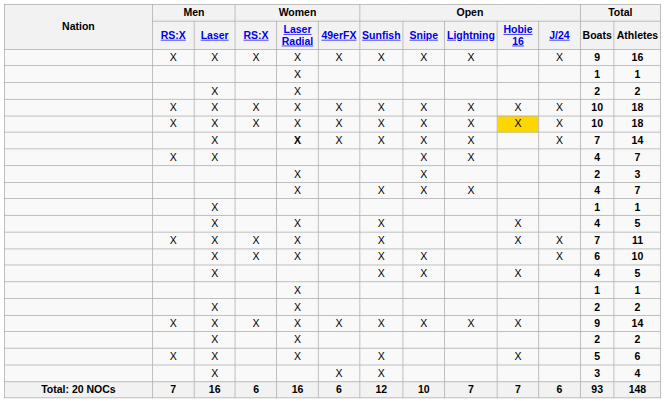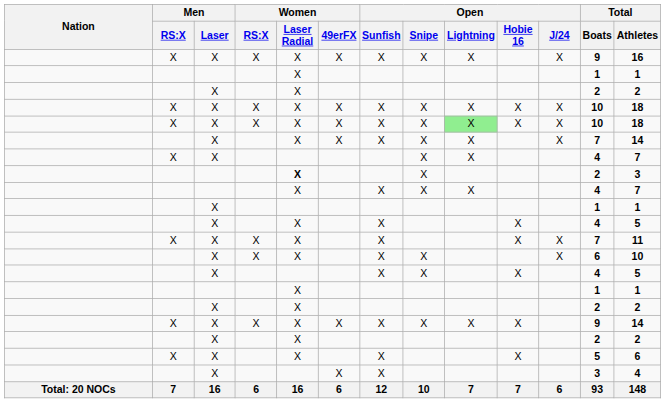(471, 124) no background -> (471, 124) lightgreen background
(518, 124) gold background -> (518, 124) no background
(297, 141) bold -> (297, 141) normal
(297, 174) normal -> (297, 174) bold
